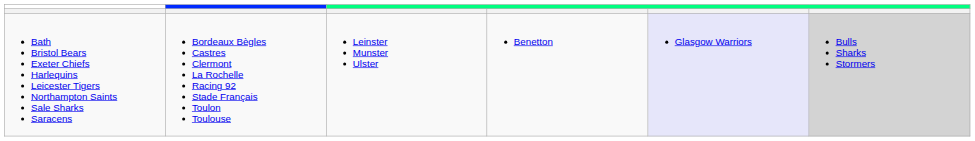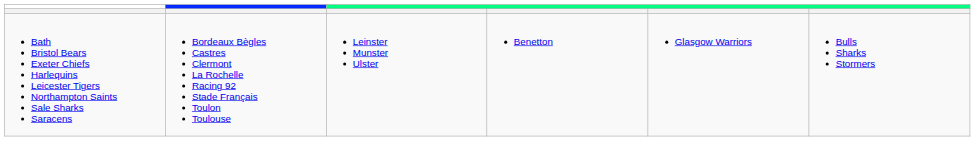(729, 42) lavender background -> (729, 42) no background
(889, 53) lightgrey background -> (889, 53) no background
